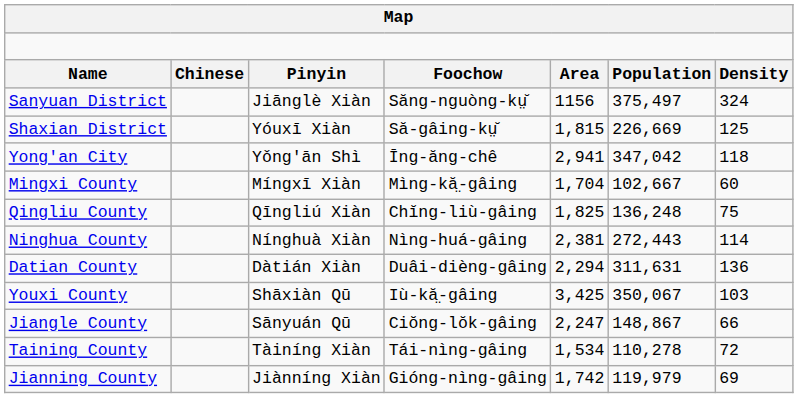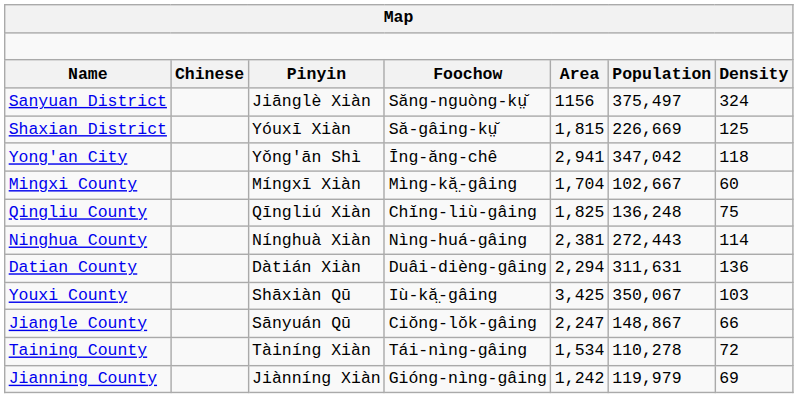(580, 379) 1,742 -> (580, 379) 1,242
